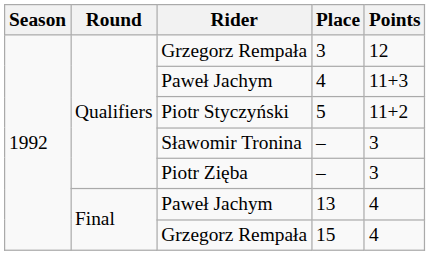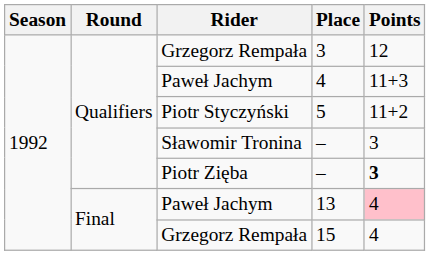(374, 173) normal -> (374, 173) bold
(374, 204) no background -> (374, 204) pink background
